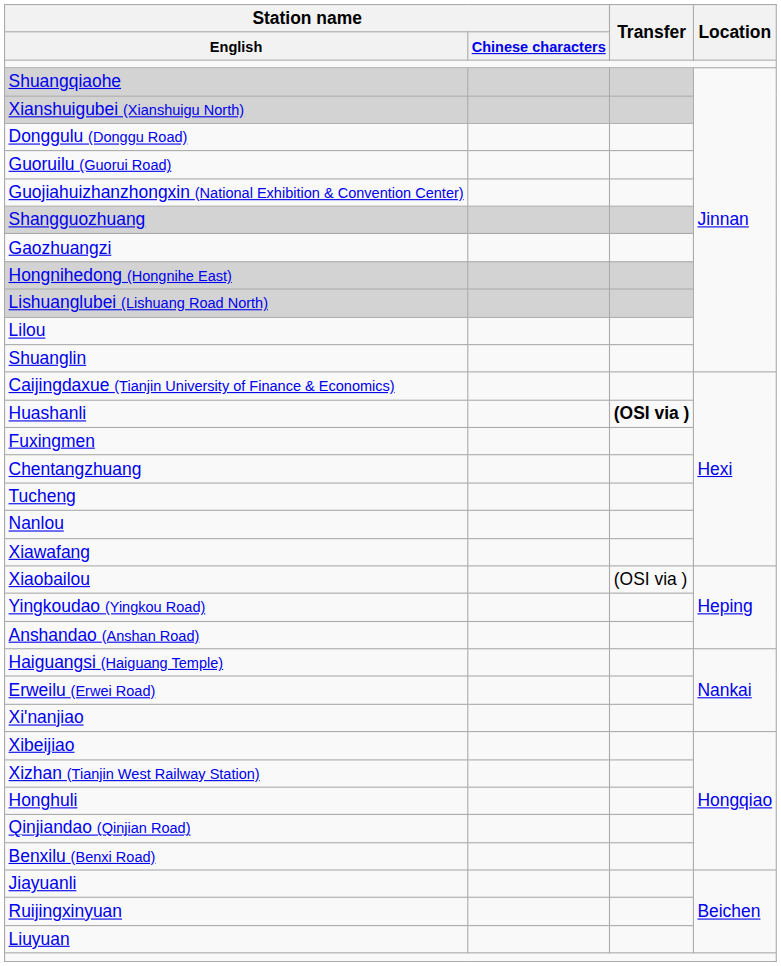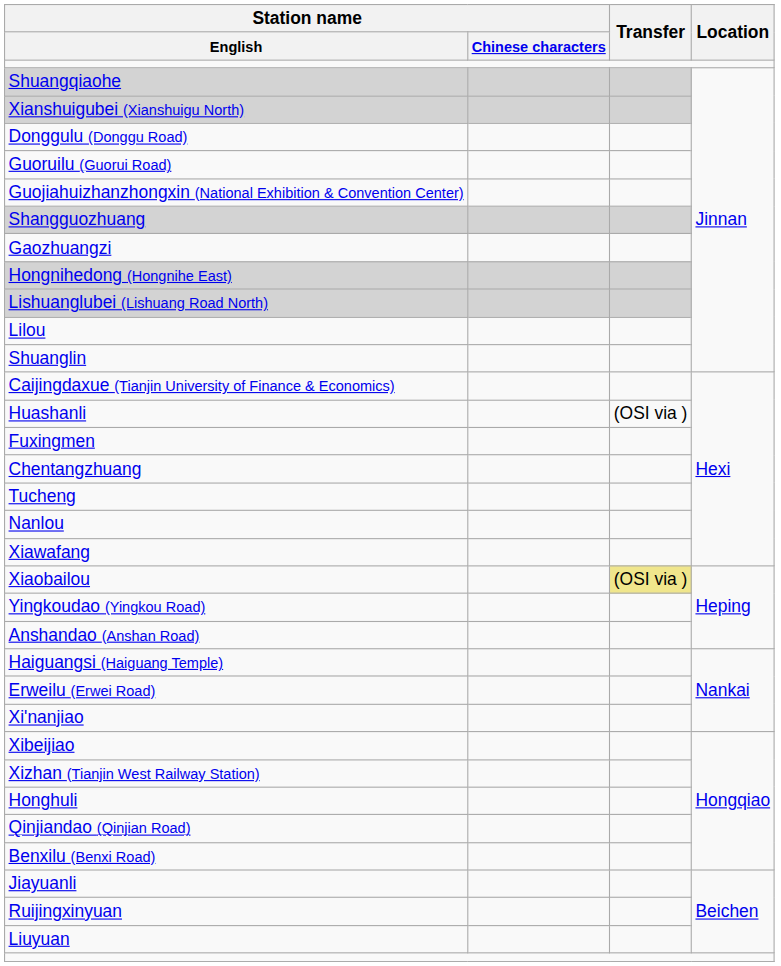(652, 413) bold -> (651, 413) normal
(651, 579) no background -> (651, 579) khaki background
